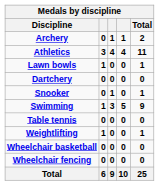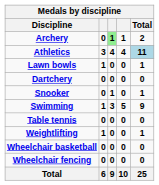(112, 39) no background -> (112, 39) lightgreen background
(142, 52) no background -> (142, 52) lightblue background
